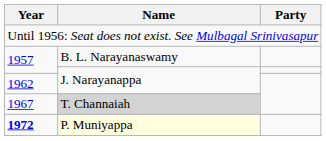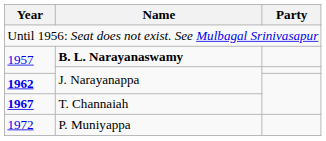(119, 56) normal -> (121, 56) bold
(21, 83) normal -> (21, 83) bold
(21, 104) normal -> (21, 104) bold
(95, 104) lightgrey background -> (93, 104) no background
(21, 124) bold -> (21, 124) normal
(97, 124) lightyellow background -> (95, 124) no background
